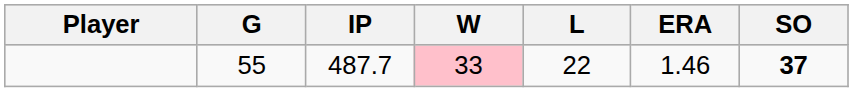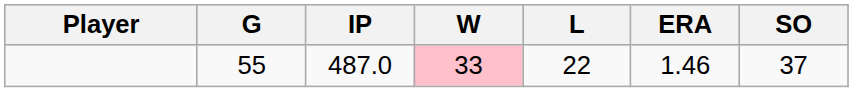(360, 65) 487.7 -> (360, 65) 487.0
(794, 65) bold -> (794, 65) normal
